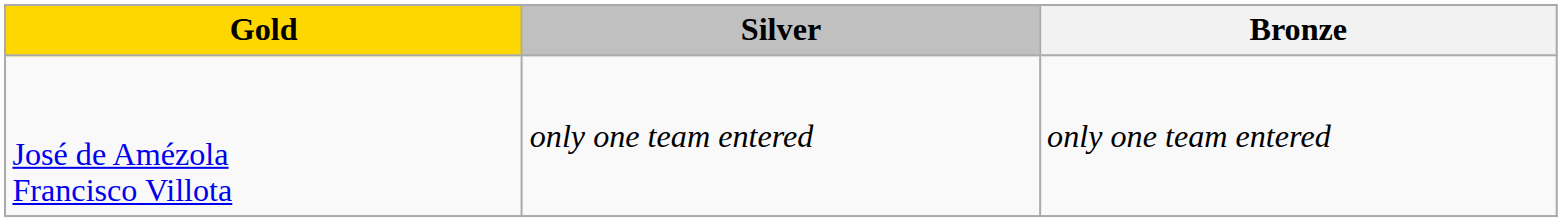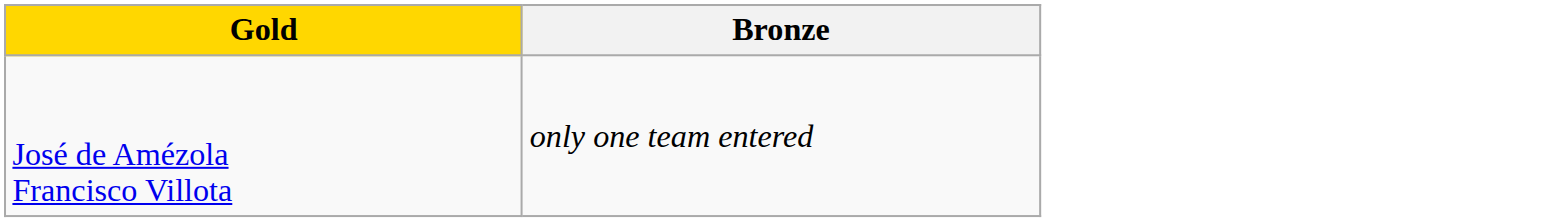- column: (781, 30)
